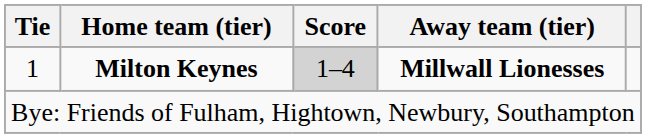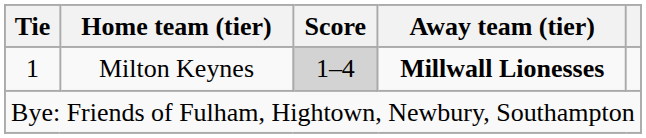(176, 68) bold -> (176, 68) normal
